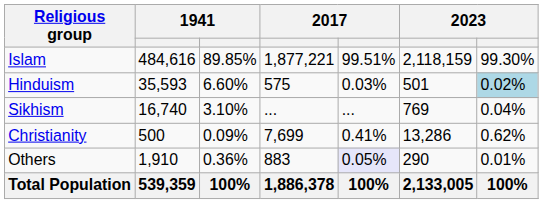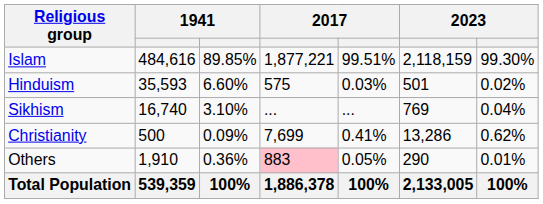(503, 85) lightblue background -> (503, 85) no background
(277, 160) no background -> (277, 160) pink background
(364, 160) lavender background -> (364, 160) no background
